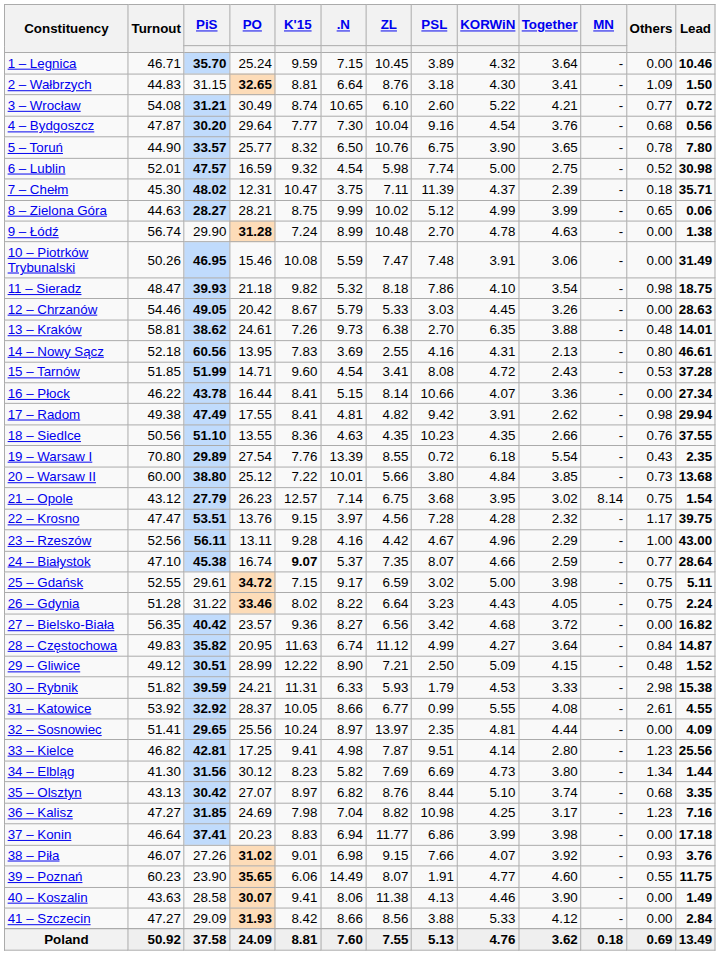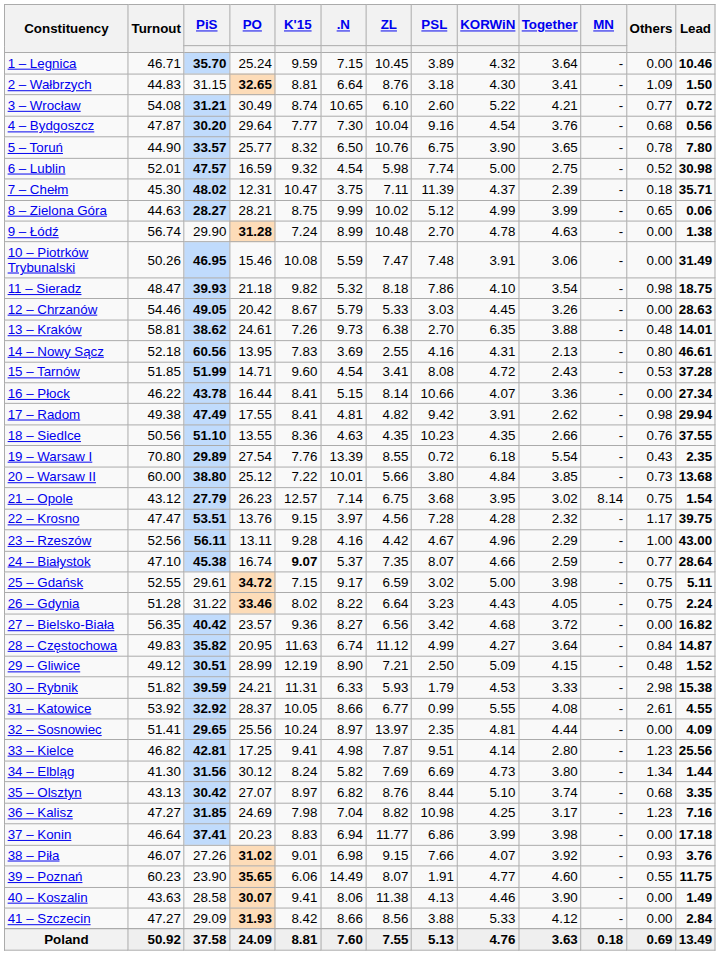(301, 666) 12.22 -> (301, 666) 12.19
(304, 771) 8.23 -> (304, 771) 8.24
(565, 939) 3.62 -> (565, 939) 3.63
